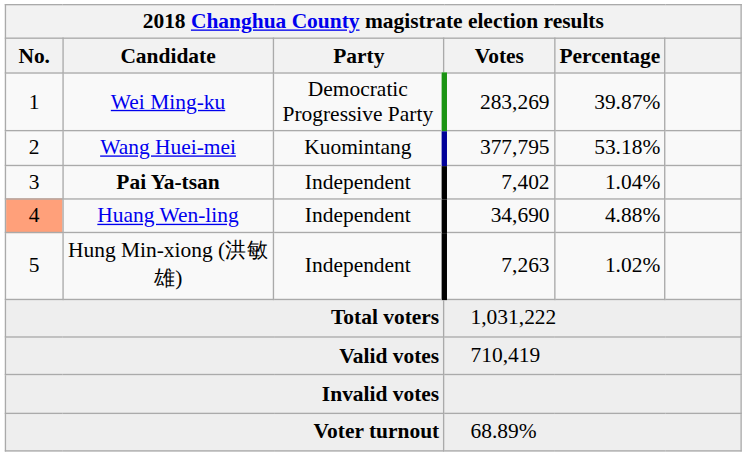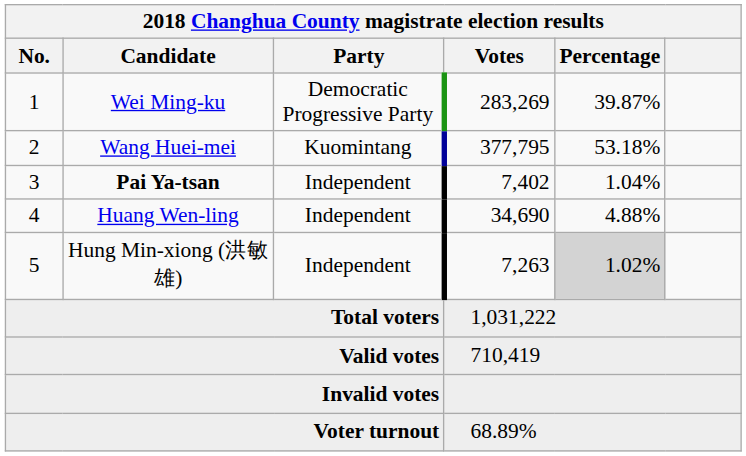(34, 215) lightsalmon background -> (34, 215) no background
(633, 265) no background -> (633, 265) lightgrey background
